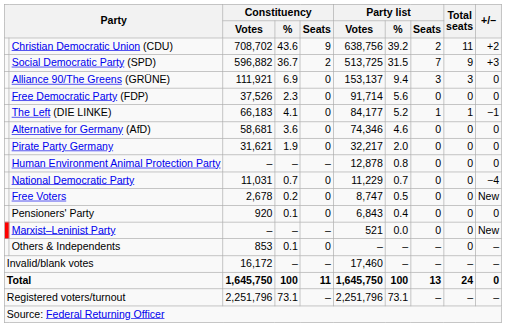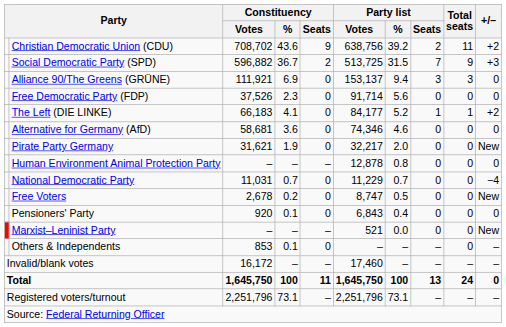(493, 113) −1 -> (493, 113) +2
(496, 146) 0 -> (489, 146) New
